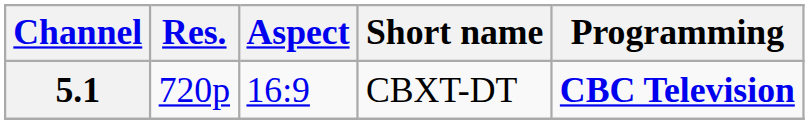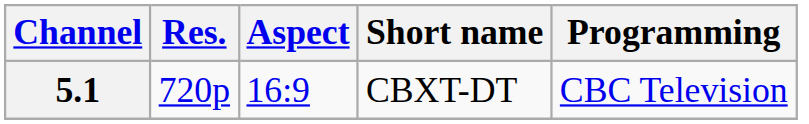(677, 89) bold -> (674, 89) normal
